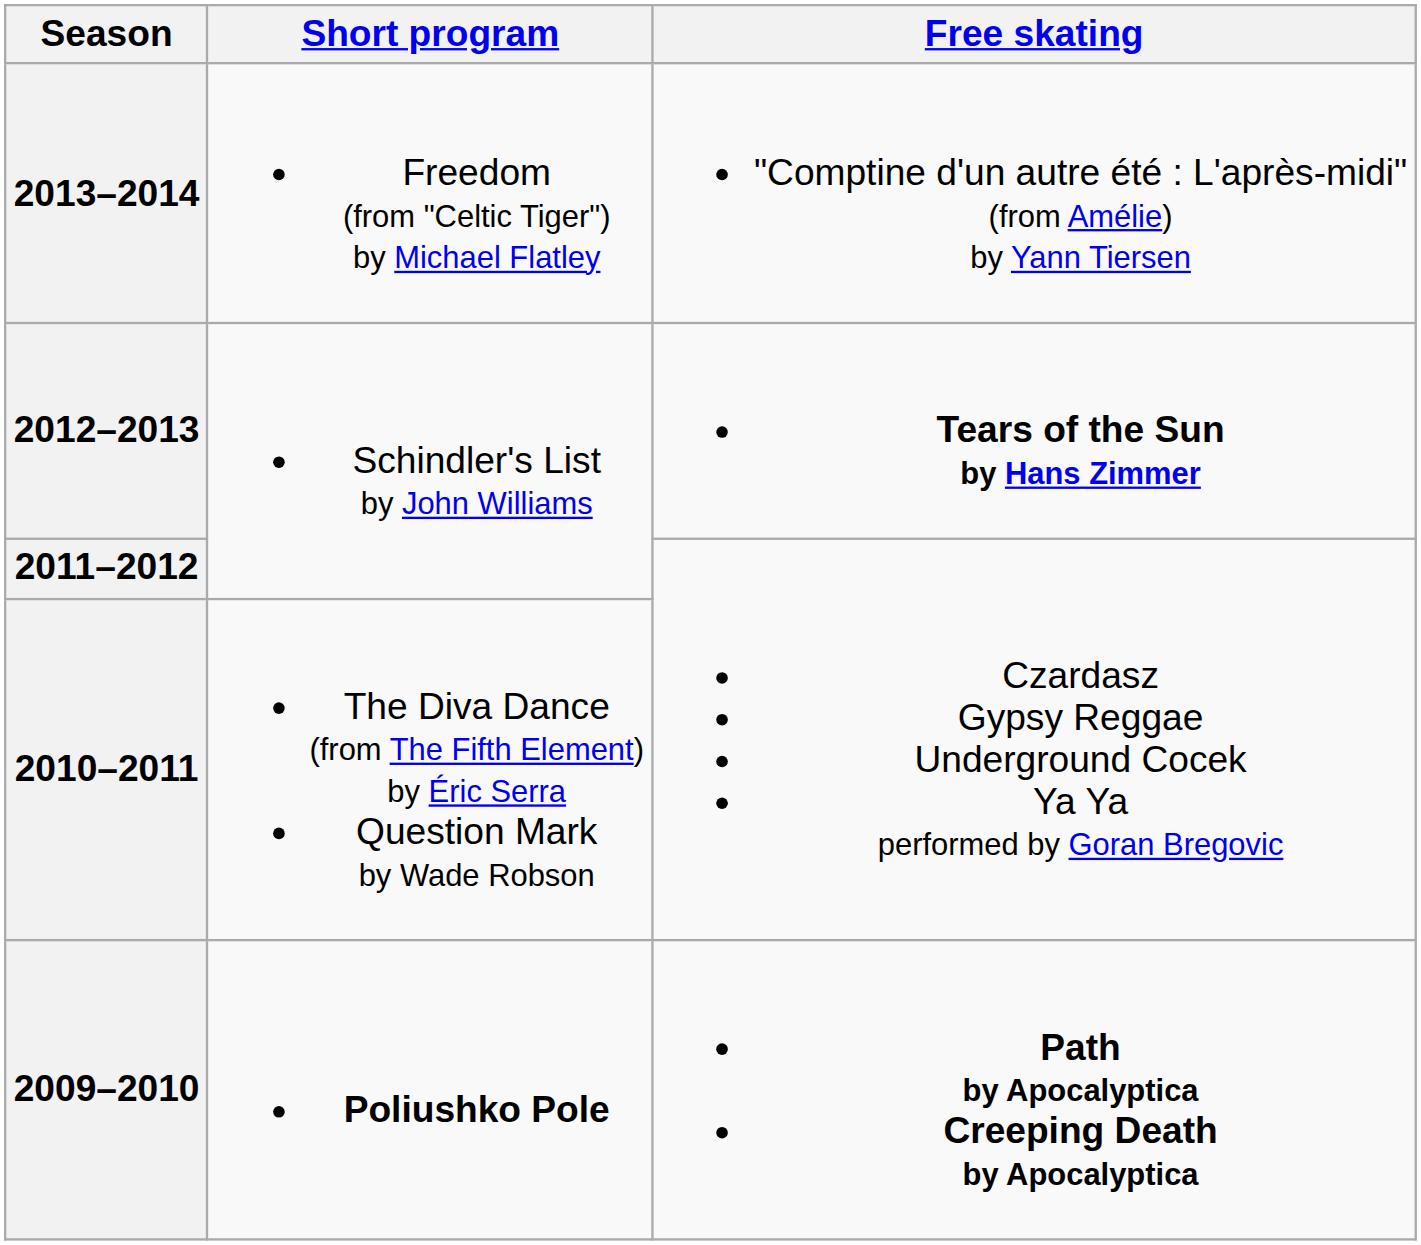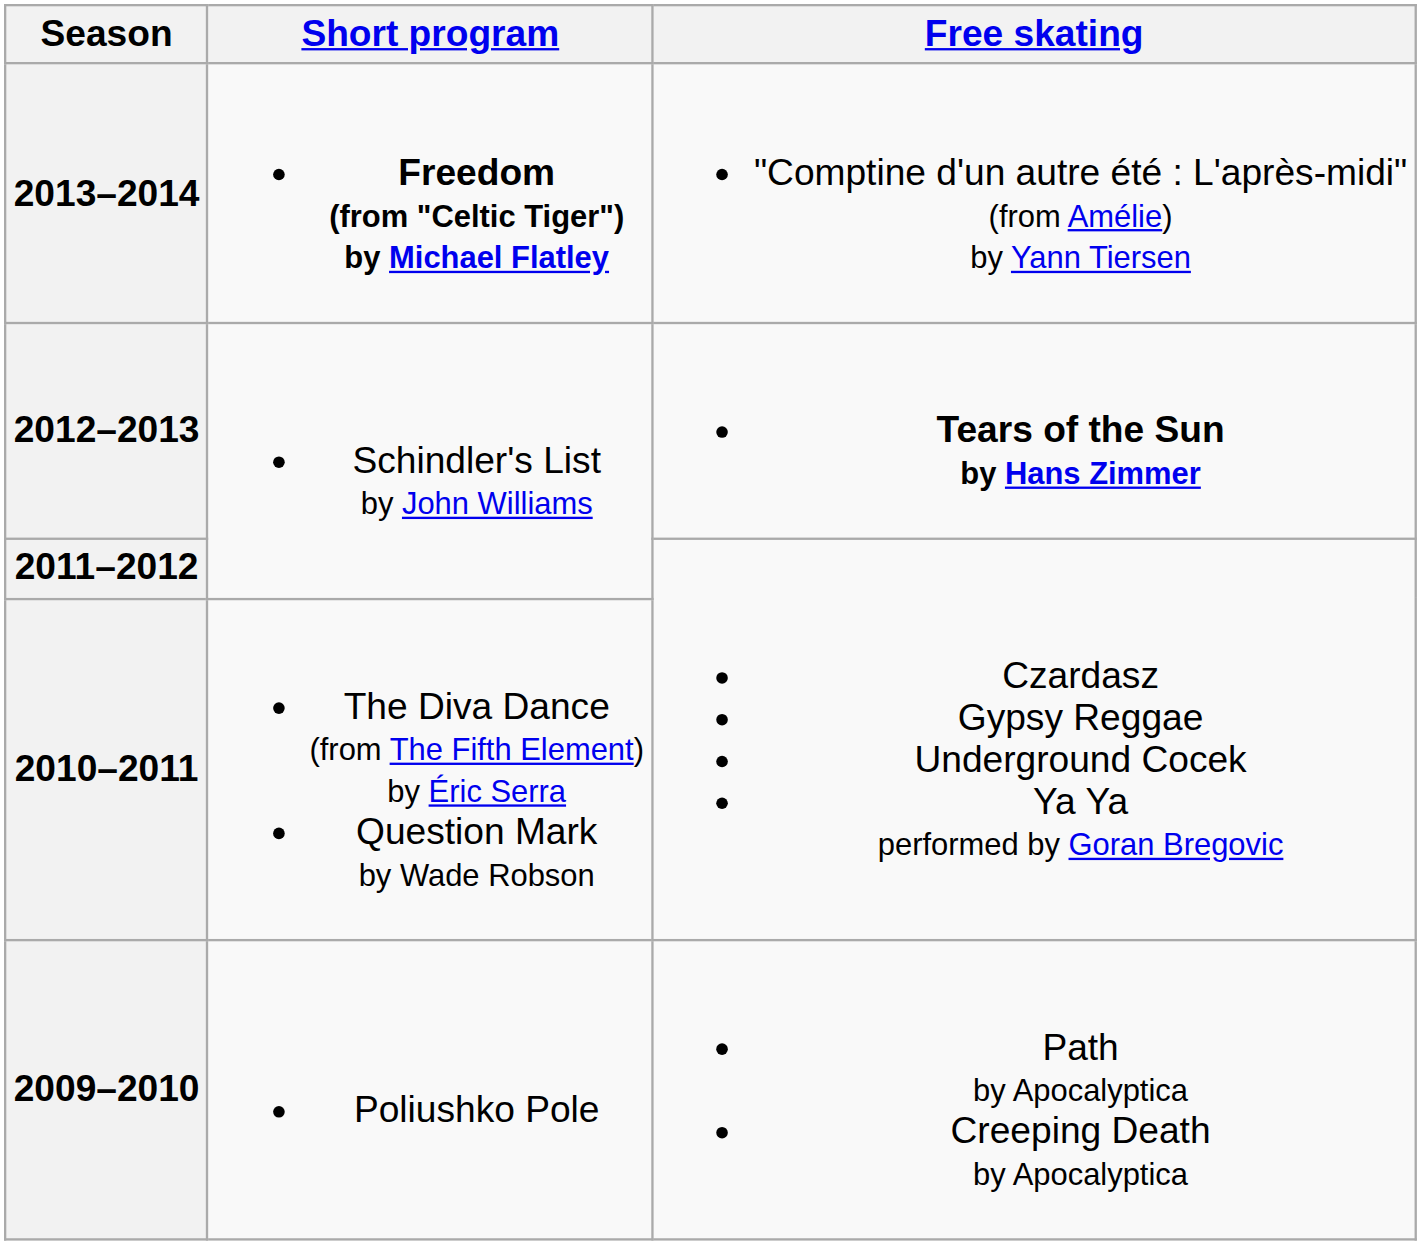(430, 214) normal -> (430, 214) bold
(430, 1111) bold -> (430, 1111) normal
(1034, 1111) bold -> (1034, 1111) normal
